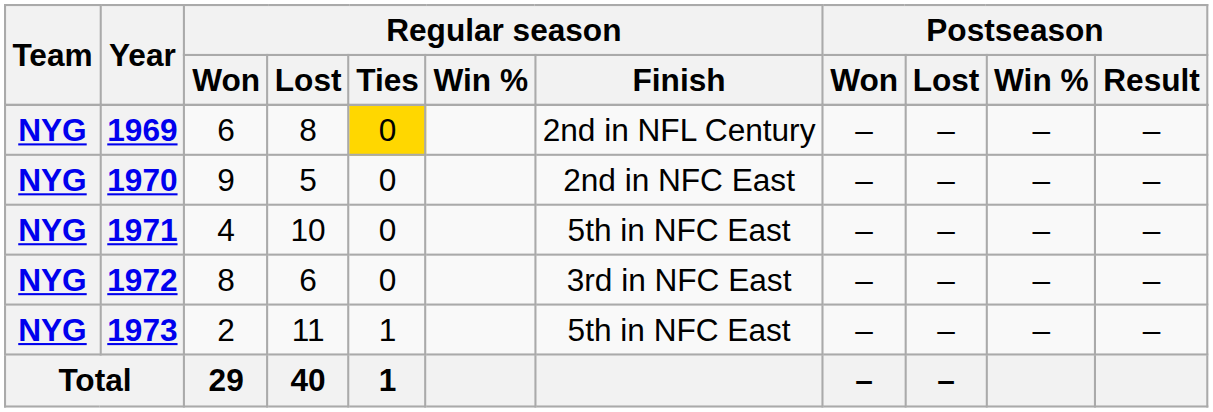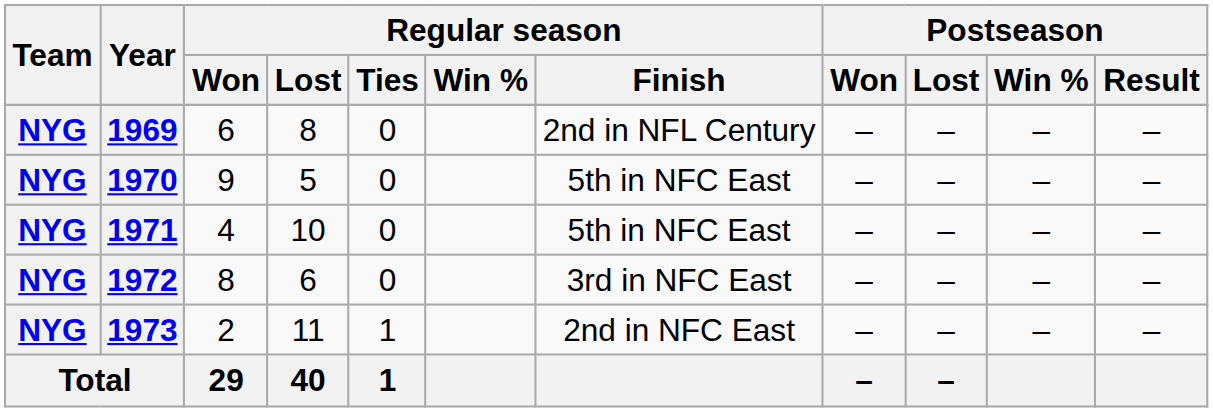(387, 130) gold background -> (387, 130) no background
(679, 180) 2nd in NFC East -> (679, 180) 5th in NFC East
(679, 331) 5th in NFC East -> (679, 331) 2nd in NFC East
